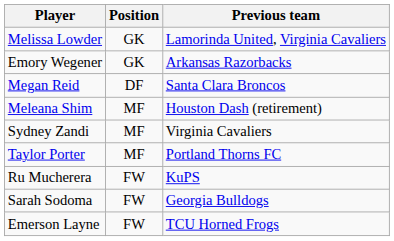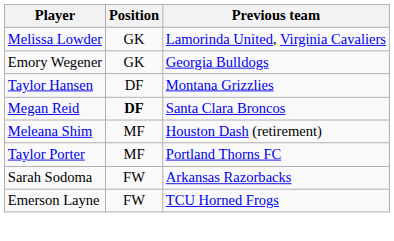(229, 62) Arkansas Razorbacks -> (217, 62) Georgia Bulldogs
+ row: (50, 85)
(134, 85) normal -> (134, 108) bold
- row: (48, 131)
- row: (50, 177)
(217, 200) Georgia Bulldogs -> (229, 177) Arkansas Razorbacks
